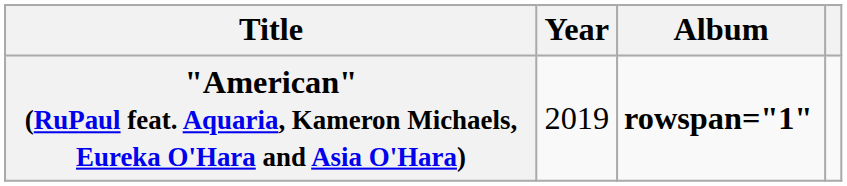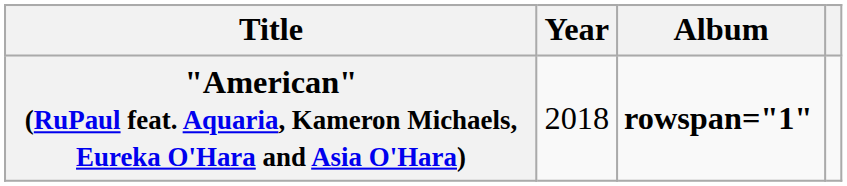(577, 117) 2019 -> (577, 117) 2018
